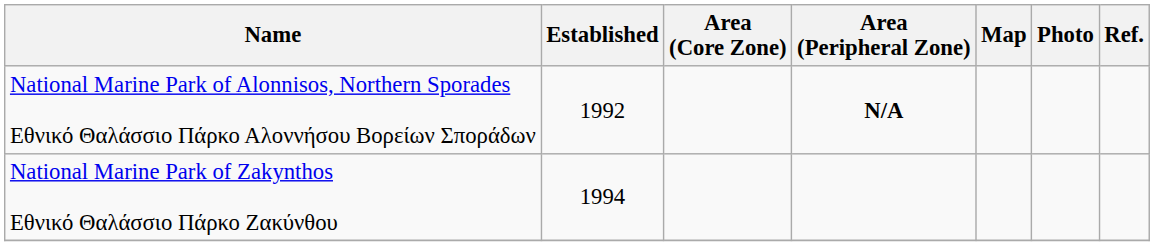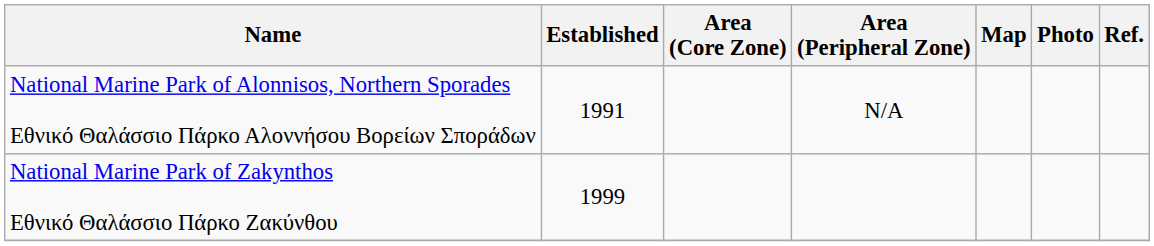(602, 109) 1992 -> (602, 109) 1991
(884, 109) bold -> (884, 109) normal
(602, 196) 1994 -> (602, 196) 1999
